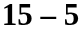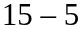(41, 14) bold -> (41, 14) normal
